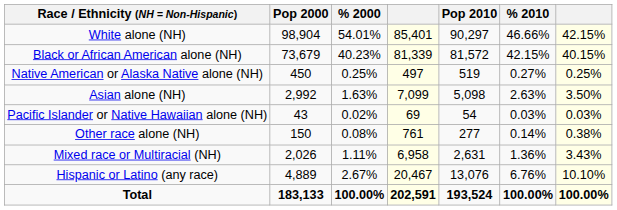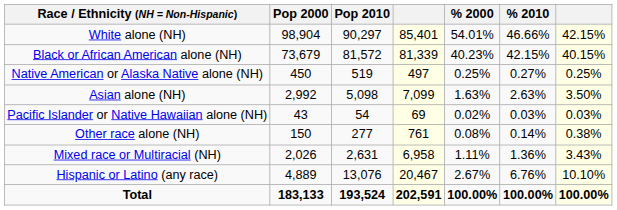columns swapped: (469, 14) <-> (359, 14)
